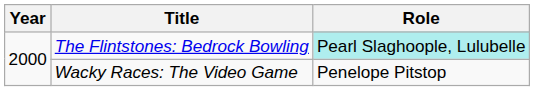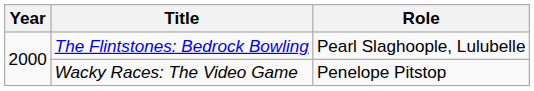(421, 46) paleturquoise background -> (421, 46) no background
